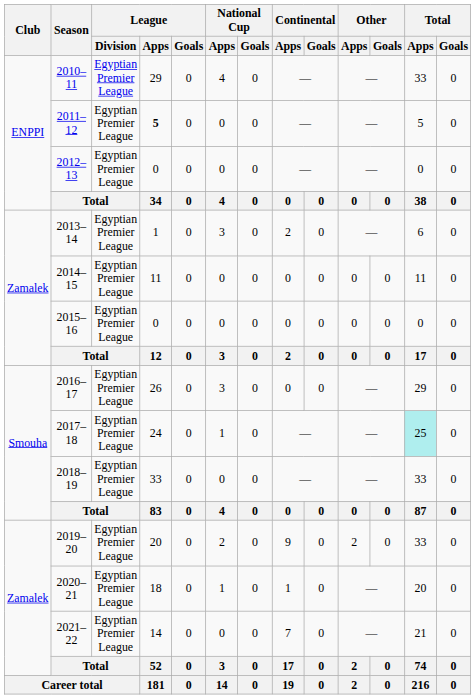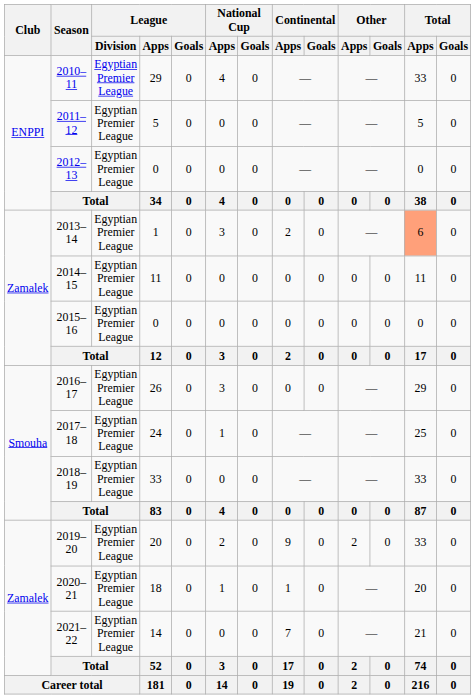(156, 123) bold -> (156, 123) normal
(420, 233) no background -> (420, 233) lightsalmon background
(420, 433) paleturquoise background -> (420, 433) no background
